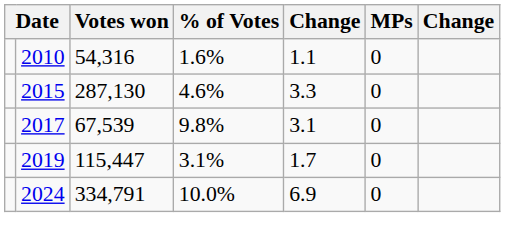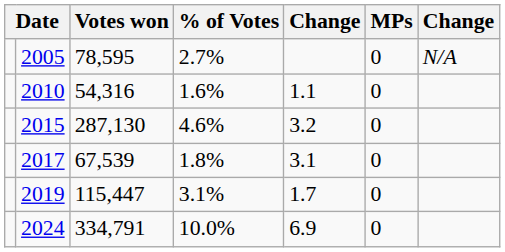+ row: (43, 56)
(303, 90) 3.3 -> (303, 125) 3.2
(201, 125) 9.8% -> (201, 159) 1.8%
